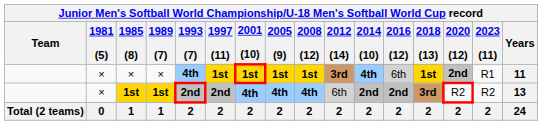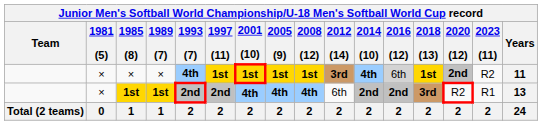(488, 73) R1 -> (488, 73) R2
(339, 92) lightgrey background -> (339, 92) no background
(488, 92) R2 -> (488, 92) R1
